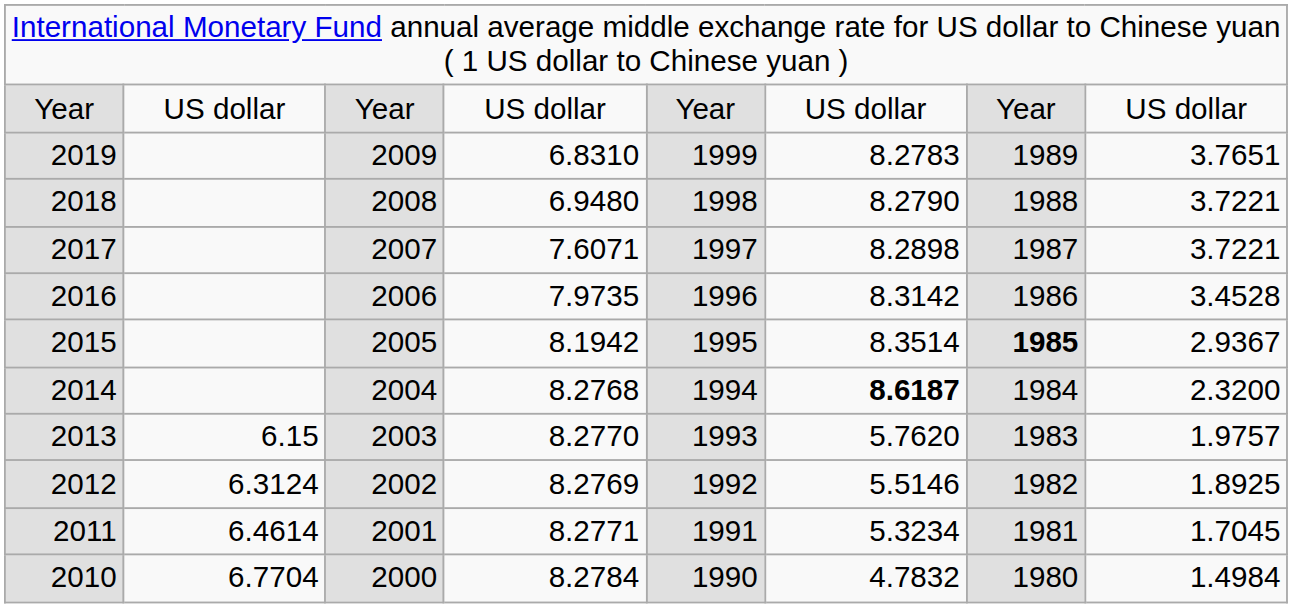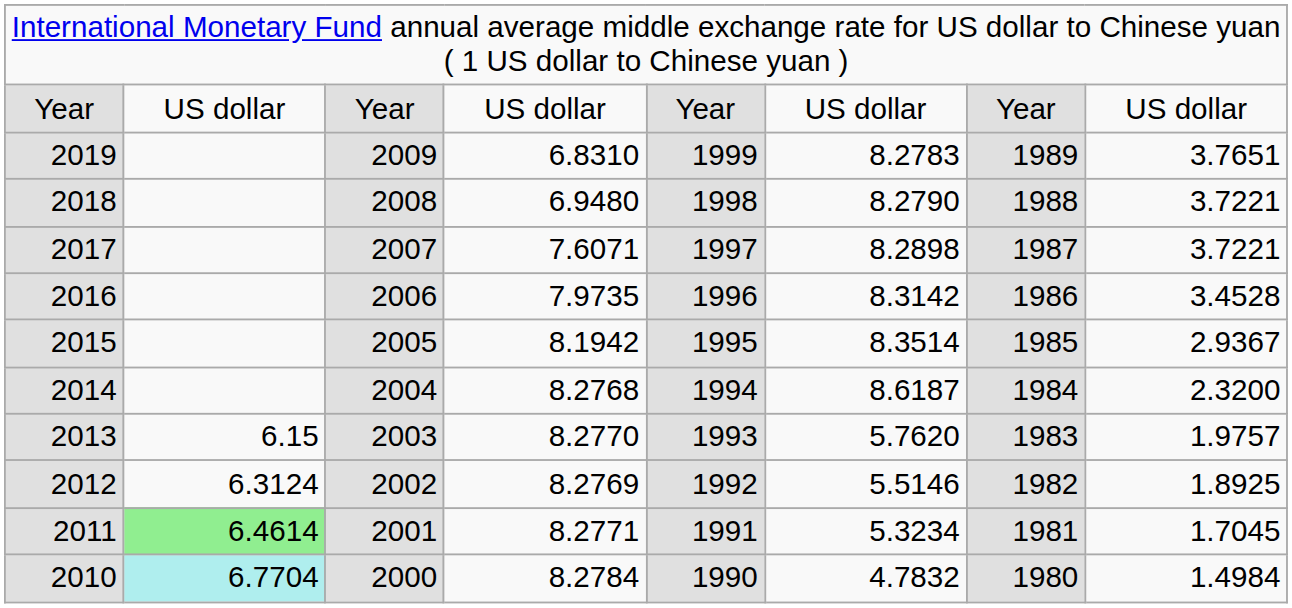(1045, 342) bold -> (1045, 342) normal
(914, 389) bold -> (914, 389) normal
(273, 530) no background -> (273, 530) lightgreen background
(273, 577) no background -> (273, 577) paleturquoise background
